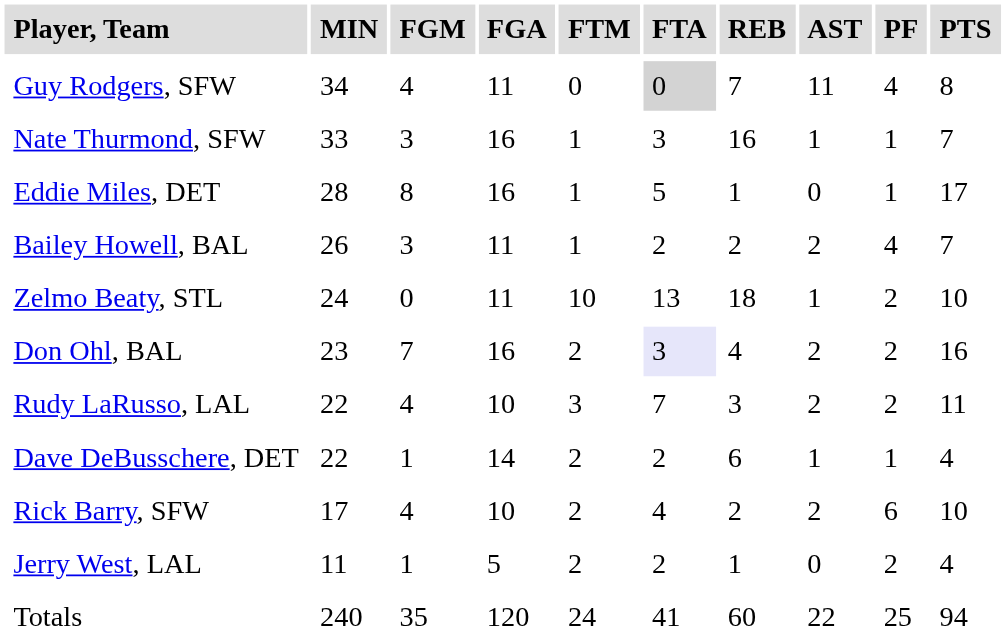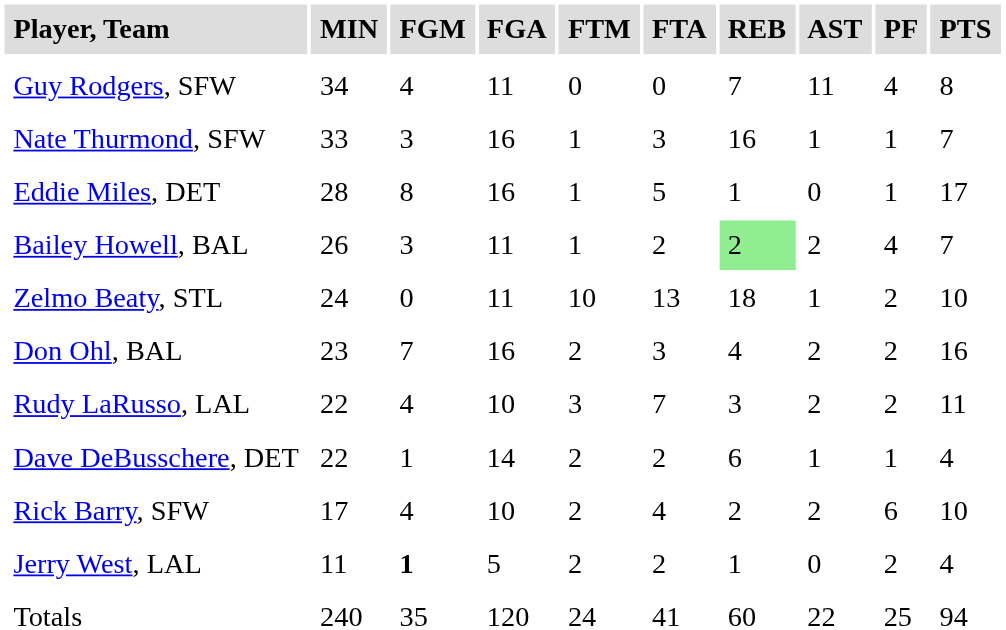(659, 85) lightgrey background -> (659, 85) no background
(735, 244) no background -> (735, 244) lightgreen background
(659, 351) lavender background -> (659, 351) no background
(407, 563) normal -> (407, 563) bold
